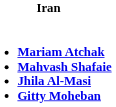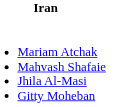(49, 74) bold -> (46, 74) normal
